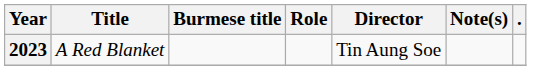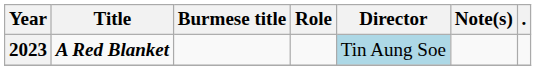(110, 49) normal -> (112, 49) bold
(389, 49) no background -> (393, 49) lightblue background
